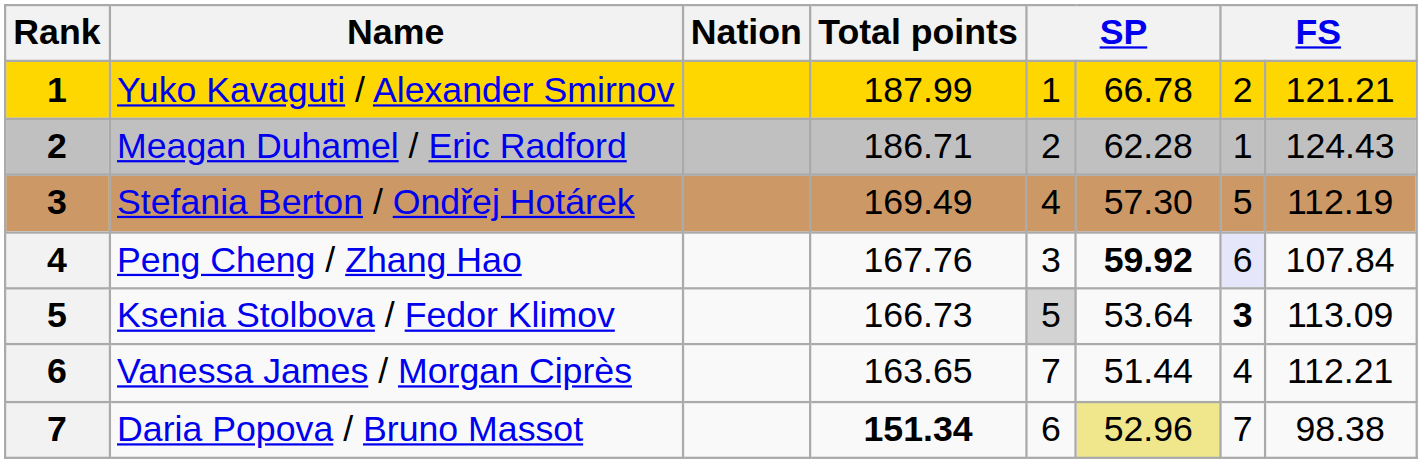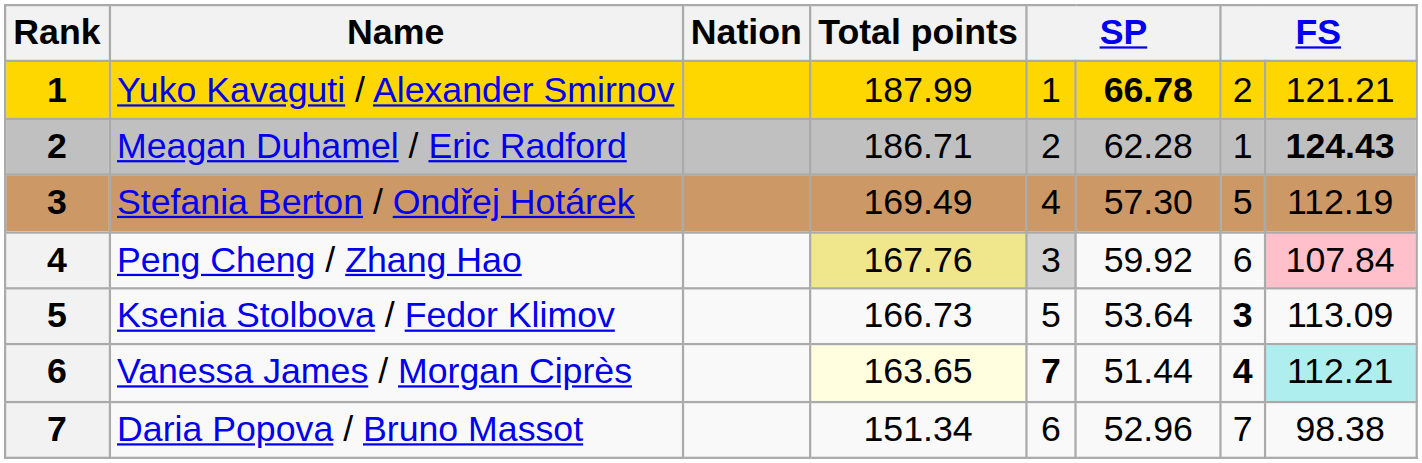(1148, 89) normal -> (1148, 89) bold
(1340, 145) normal -> (1340, 145) bold
(918, 259) no background -> (918, 259) khaki background
(1051, 259) no background -> (1051, 259) lightgrey background
(1148, 259) bold -> (1148, 259) normal
(1243, 259) lavender background -> (1243, 259) no background
(1340, 259) no background -> (1340, 259) pink background
(1051, 315) lightgrey background -> (1051, 315) no background
(918, 372) no background -> (918, 372) lightyellow background
(1051, 372) normal -> (1051, 372) bold
(1243, 372) normal -> (1243, 372) bold
(1340, 372) no background -> (1340, 372) paleturquoise background
(918, 428) bold -> (918, 428) normal
(1148, 428) khaki background -> (1148, 428) no background
